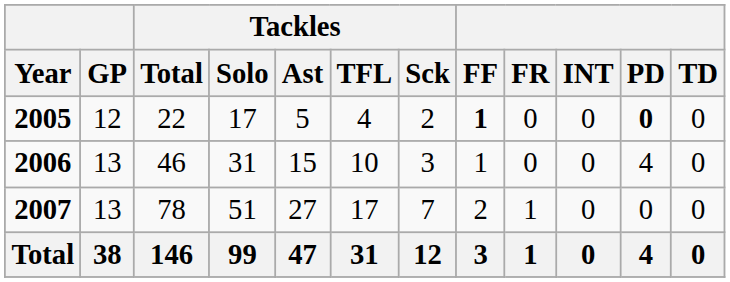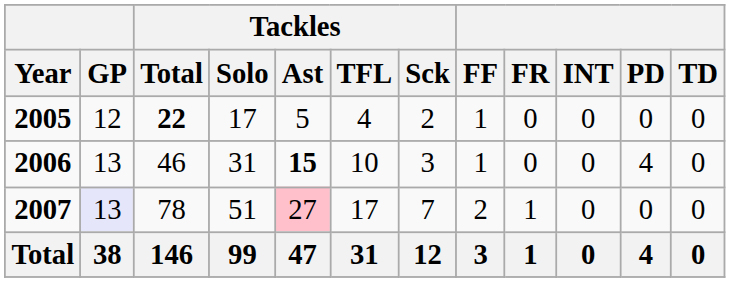(172, 118) normal -> (172, 118) bold
(481, 118) bold -> (481, 118) normal
(646, 118) bold -> (646, 118) normal
(303, 163) normal -> (303, 163) bold
(107, 208) no background -> (107, 208) lavender background
(303, 208) no background -> (303, 208) pink background
